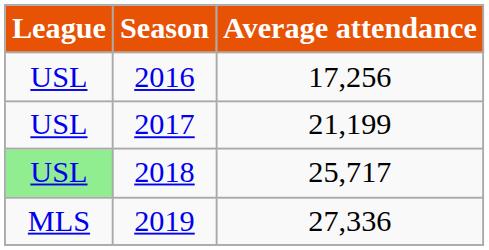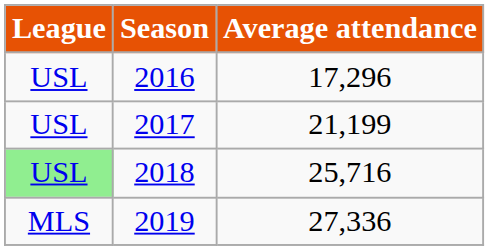(350, 76) 17,256 -> (350, 76) 17,296
(350, 172) 25,717 -> (350, 172) 25,716
